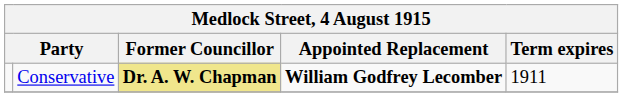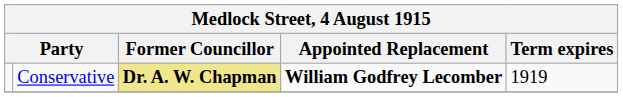(529, 77) 1911 -> (529, 77) 1919
